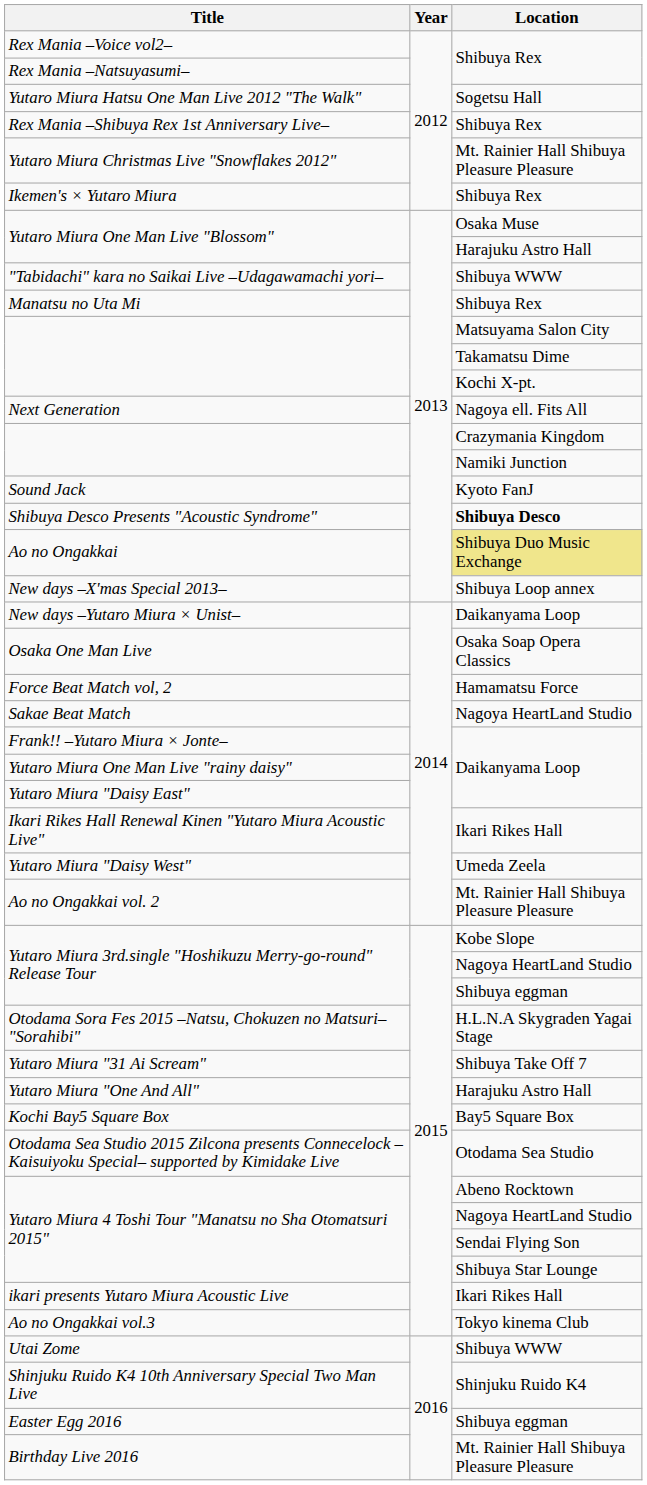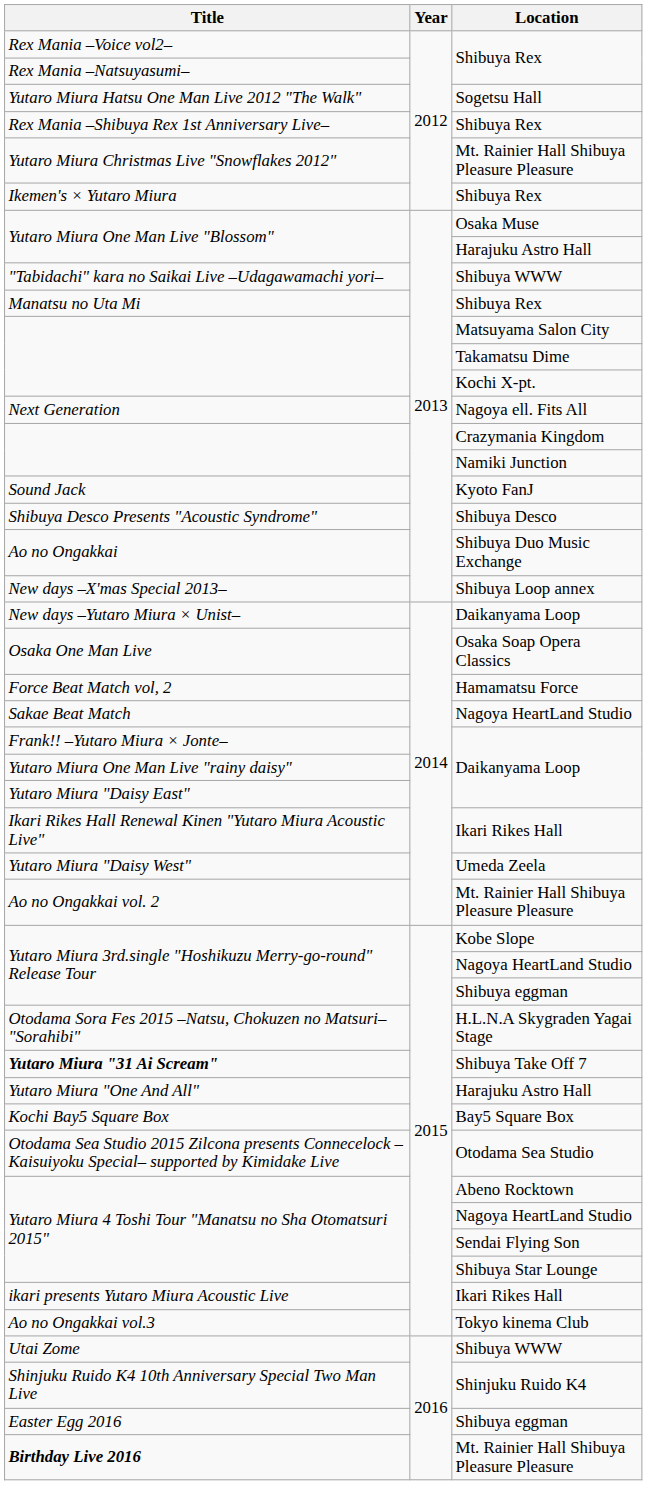(508, 516) bold -> (506, 516) normal
(523, 552) khaki background -> (523, 552) no background
(107, 1063) normal -> (113, 1063) bold
(73, 1457) normal -> (75, 1457) bold
